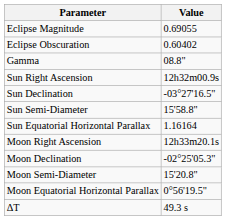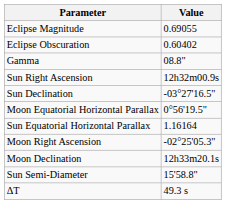rows swapped: (47, 110) <-> (83, 191)
(191, 142) 12h33m20.1s -> (190, 142) -02°25'05.3"
(190, 158) -02°25'05.3" -> (191, 158) 12h33m20.1s
- row: (51, 175)
